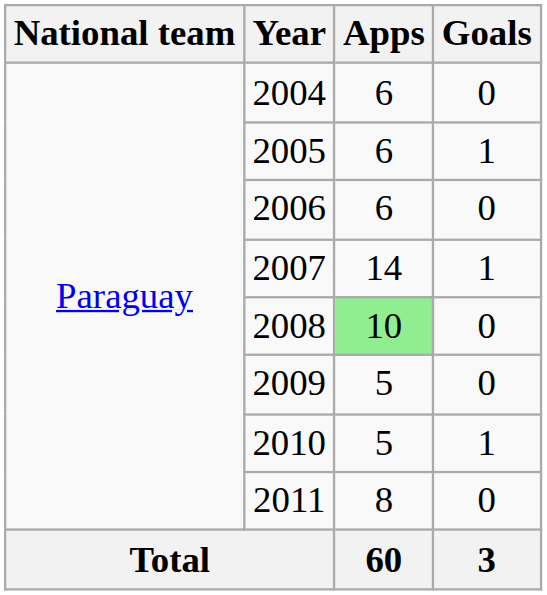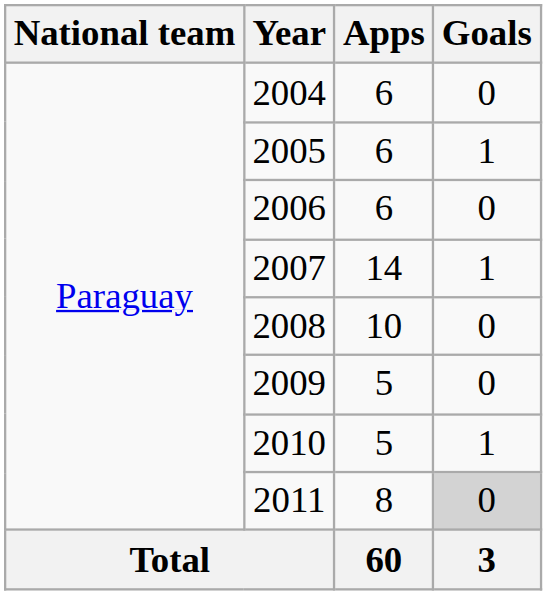(384, 325) lightgreen background -> (384, 325) no background
(487, 500) no background -> (487, 500) lightgrey background
